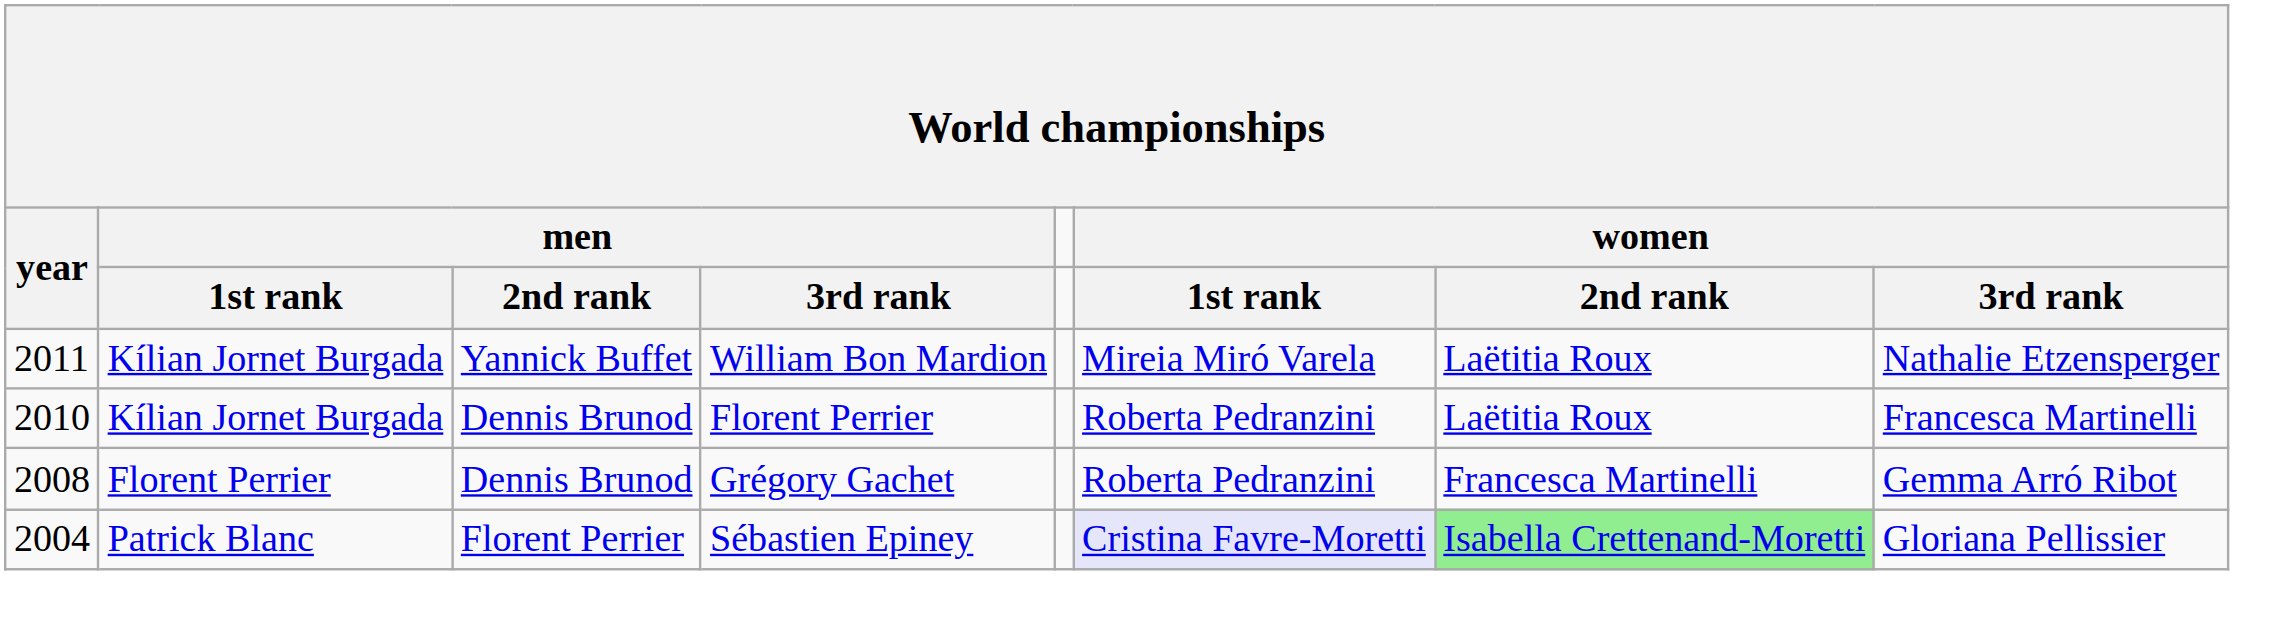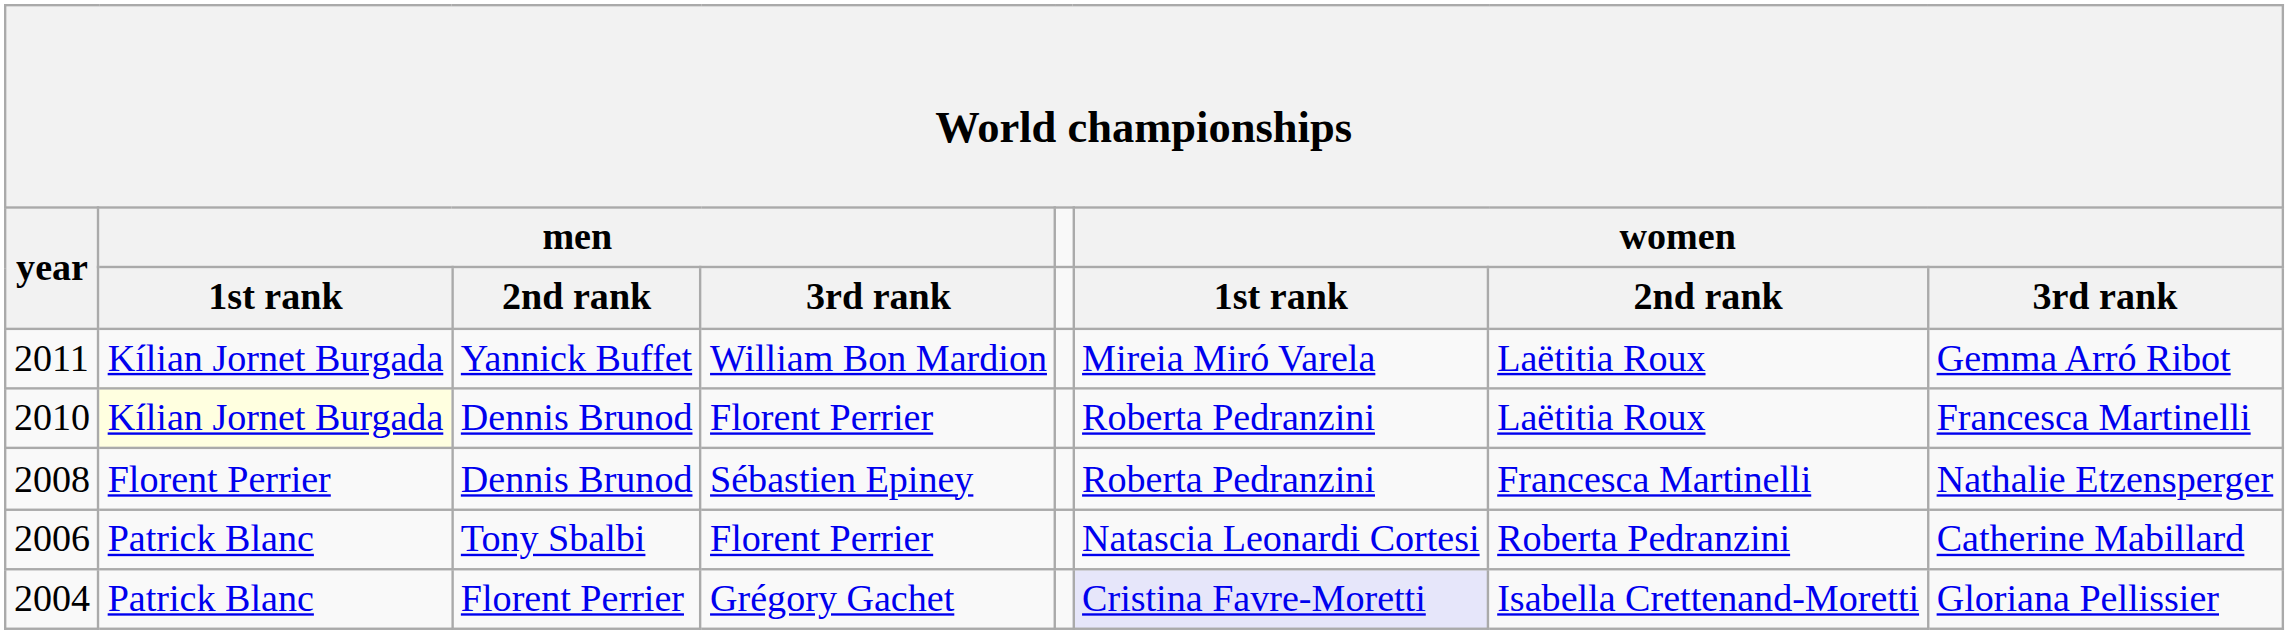(2051, 357) Nathalie Etzensperger -> (2084, 357) Gemma Arró Ribot
(275, 417) no background -> (275, 417) lightyellow background
(832, 478) Grégory Gachet -> (842, 478) Sébastien Epiney
(2030, 478) Gemma Arró Ribot -> (2105, 478) Nathalie Etzensperger
+ row: (52, 538)
(842, 538) Sébastien Epiney -> (832, 598) Grégory Gachet
(1654, 538) lightgreen background -> (1708, 598) no background
